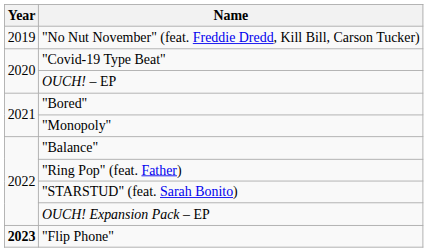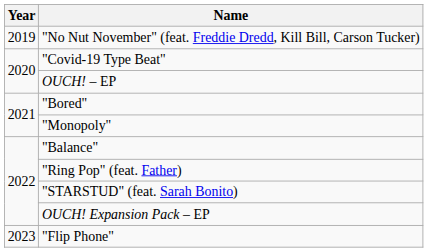(22, 236) bold -> (22, 236) normal
